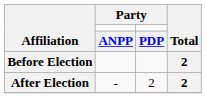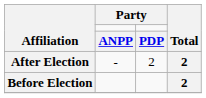rows swapped: (50, 61) <-> (50, 82)
